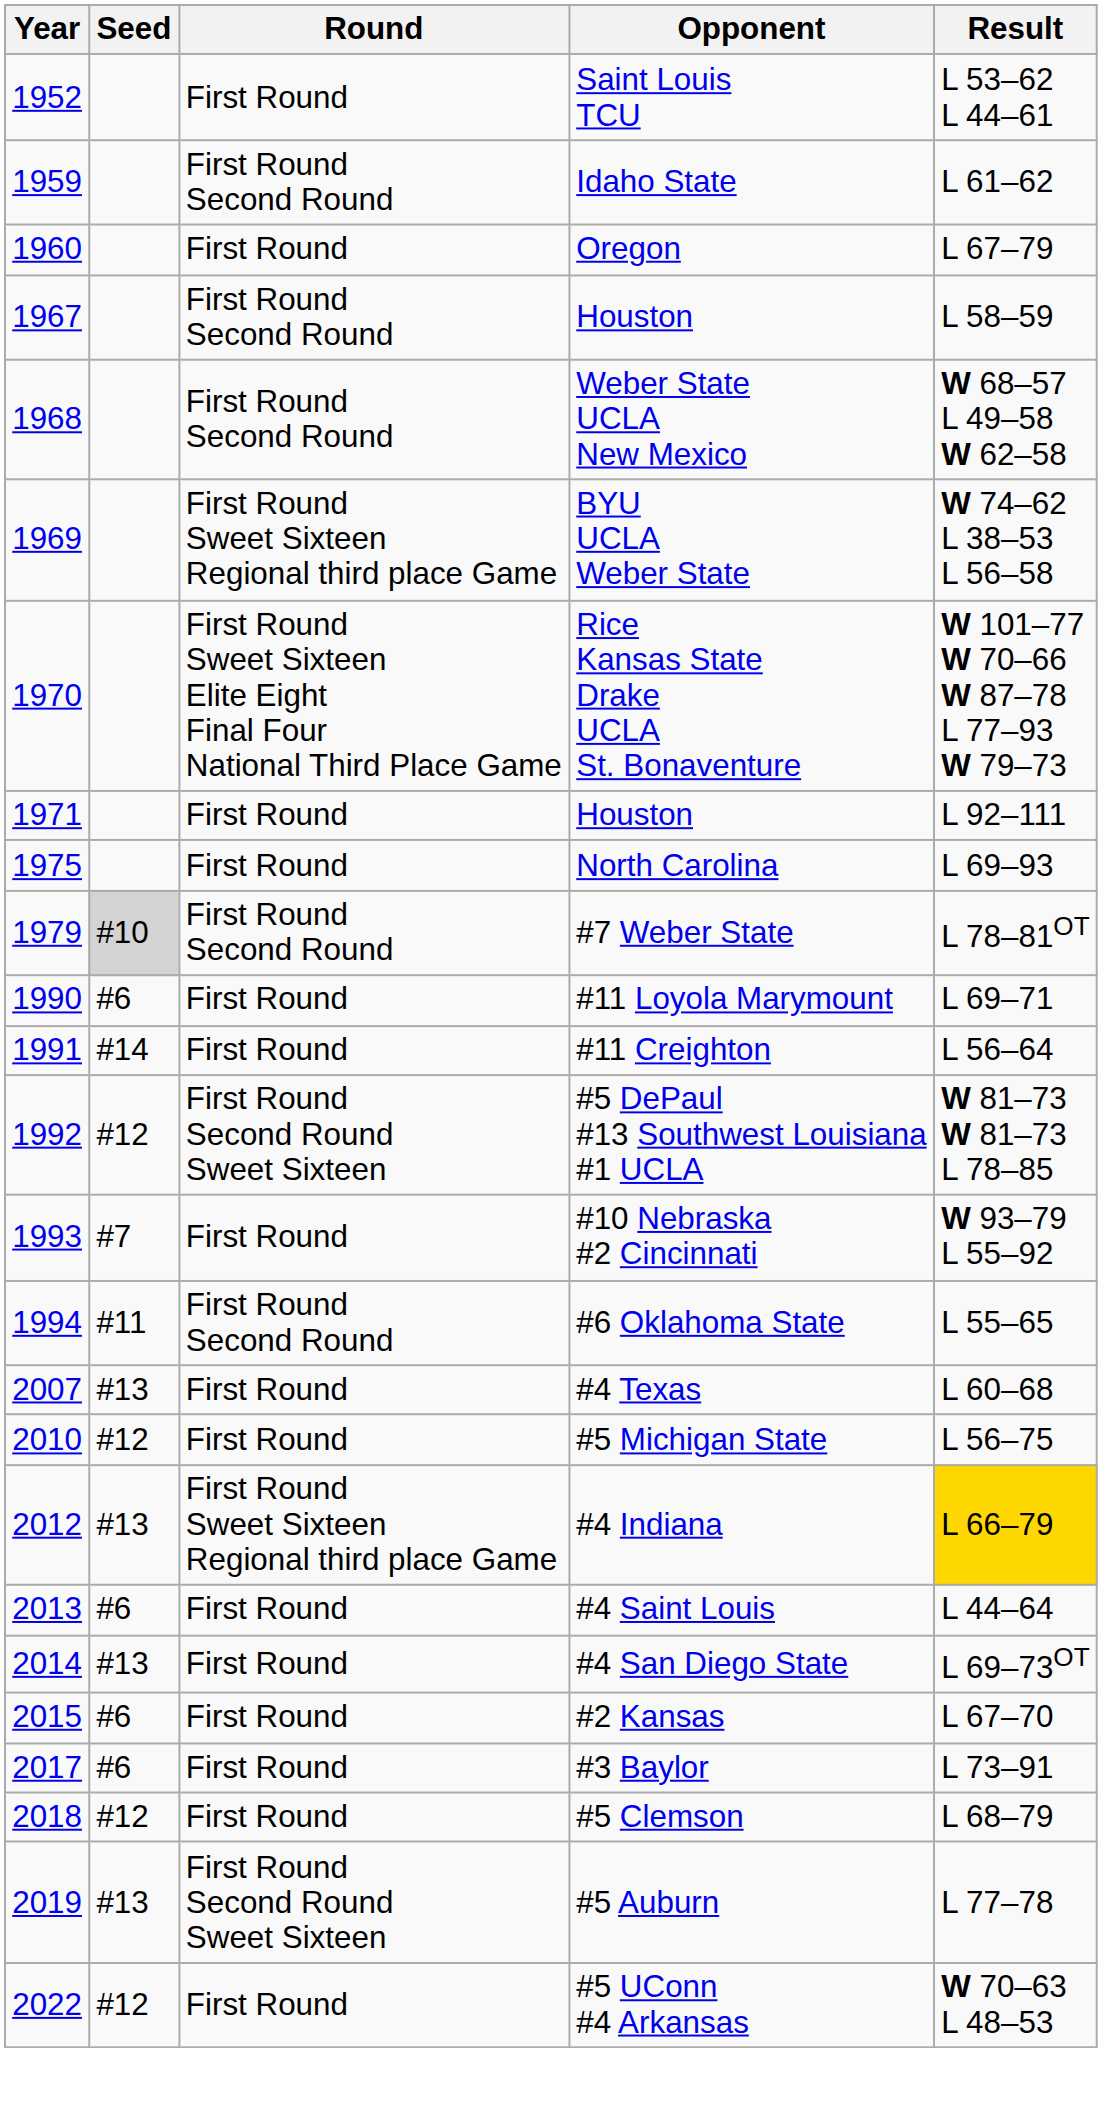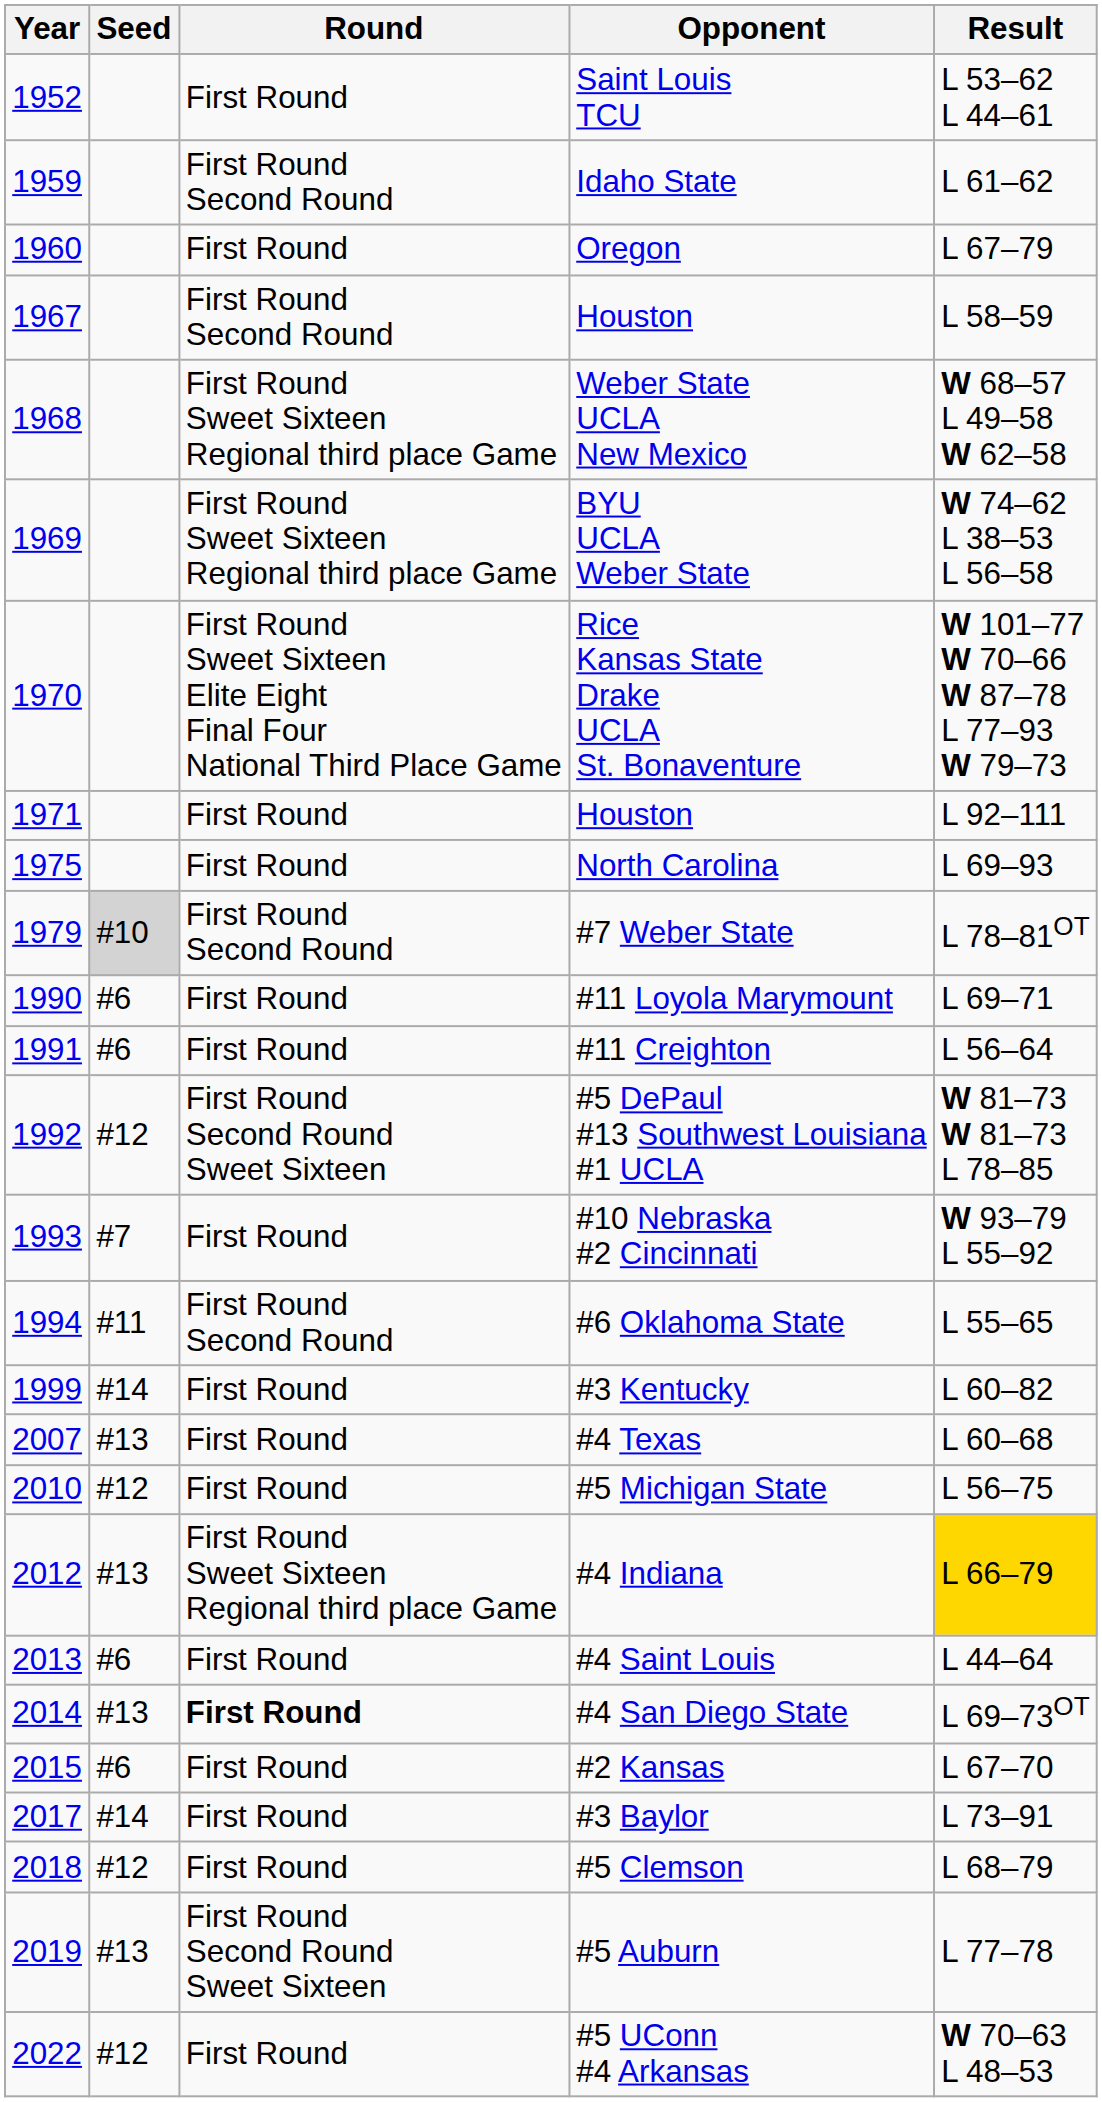(290, 419) First Round Second Round -> (372, 419) First Round Sweet Sixteen Regional third place Game
(123, 1049) #14 -> (114, 1049) #6
+ row: (47, 1389)
(267, 1663) normal -> (274, 1713) bold
(114, 1767) #6 -> (123, 1816) #14
